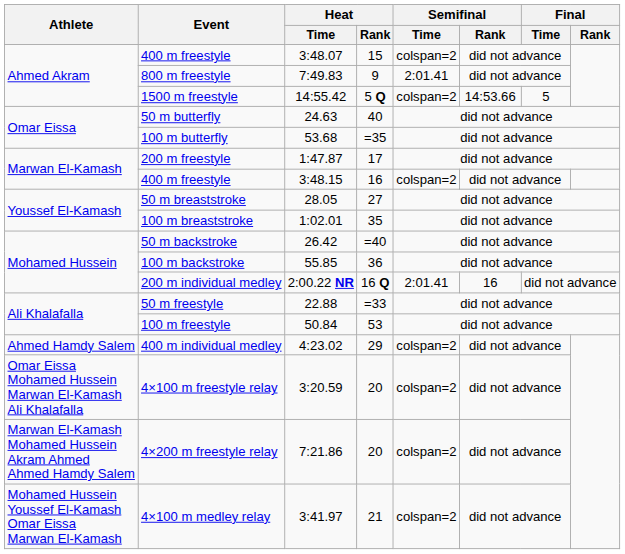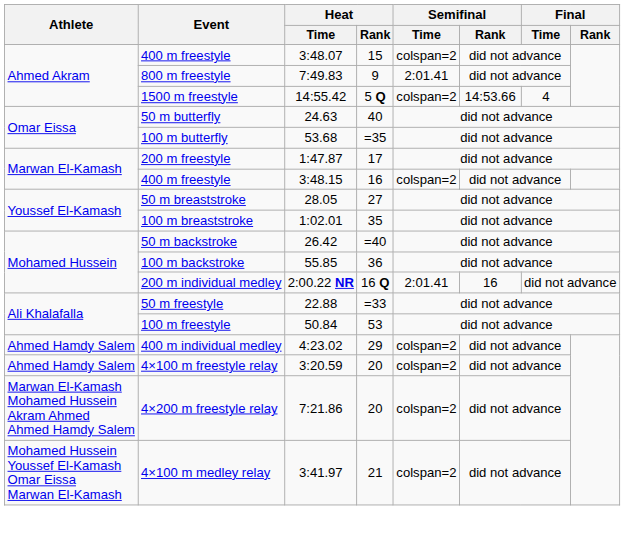(546, 97) 5 -> (546, 97) 4
(65, 388) Omar Eissa Mohamed Hussein Marwan El-Kamash Ali Khalafalla -> (71, 366) Ahmed Hamdy Salem
